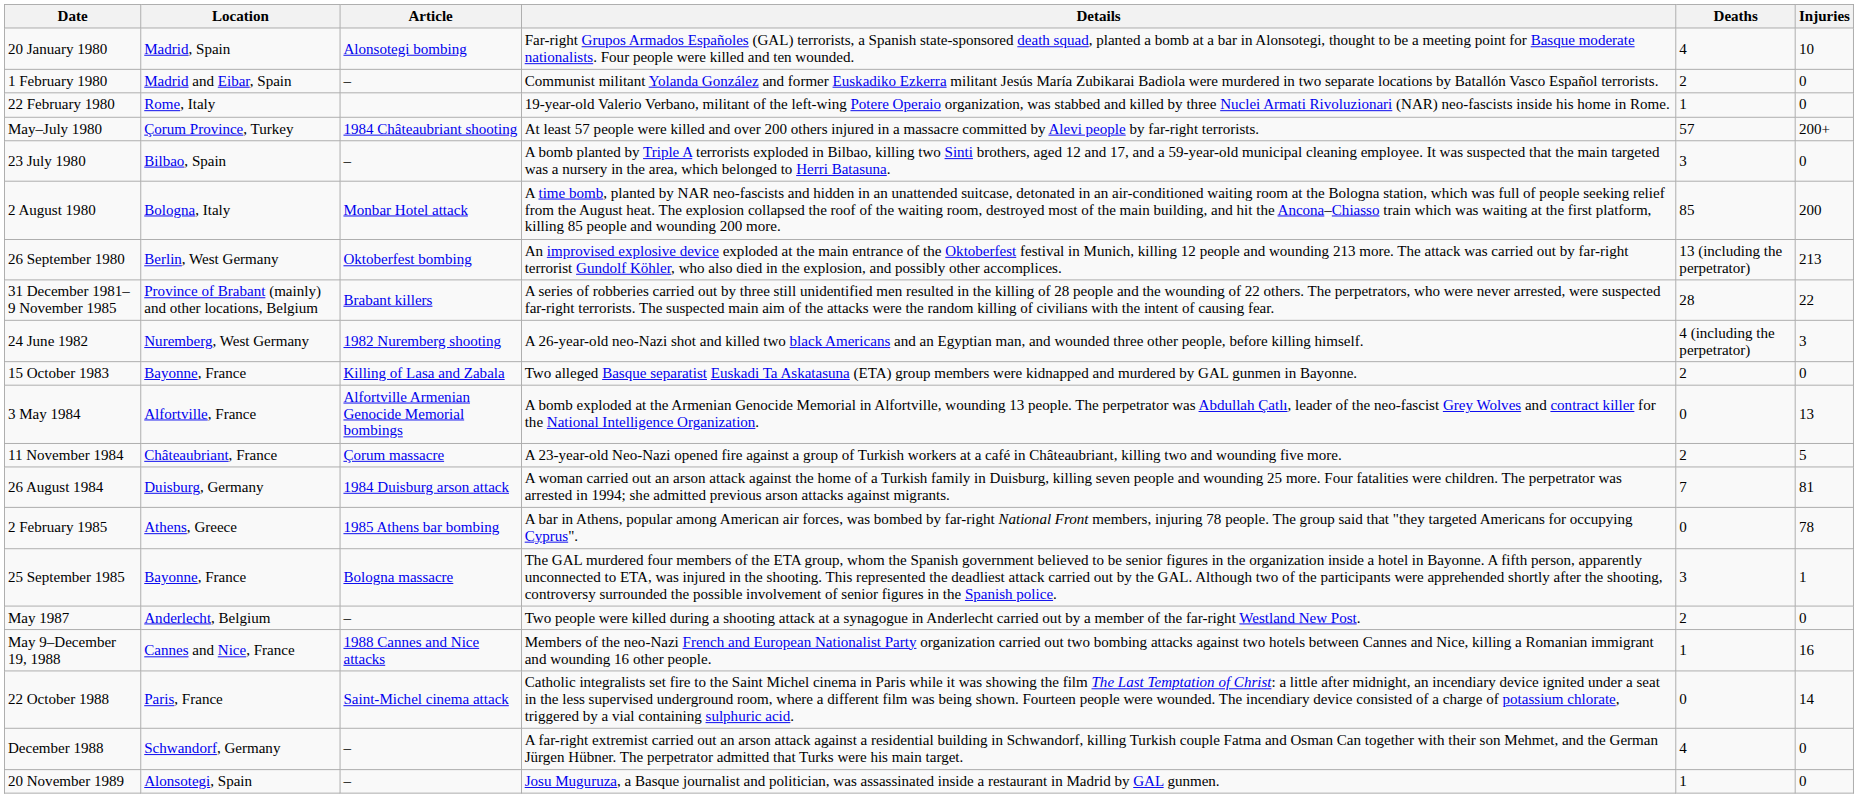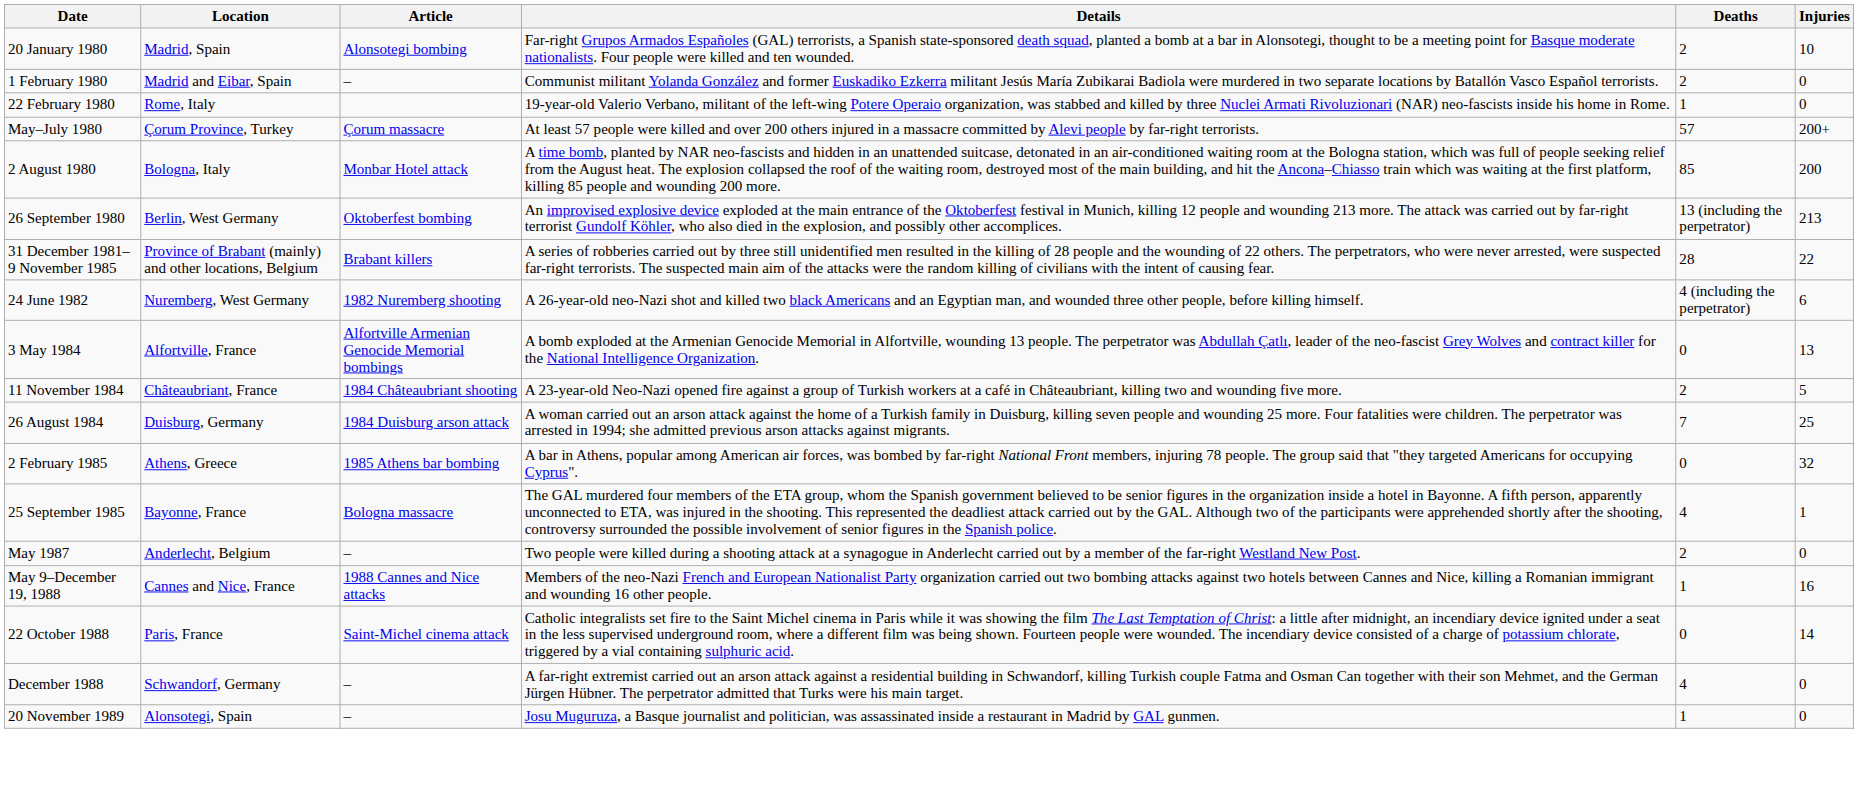(1683, 48) 4 -> (1683, 48) 2
(430, 128) 1984 Châteaubriant shooting -> (394, 128) Çorum massacre
- row: (47, 161)
(1803, 341) 3 -> (1803, 300) 6
- row: (58, 373)
(394, 454) Çorum massacre -> (430, 390) 1984 Châteaubriant shooting
(1806, 487) 81 -> (1806, 422) 25
(1806, 528) 78 -> (1806, 463) 32
(1683, 577) 3 -> (1683, 512) 4
